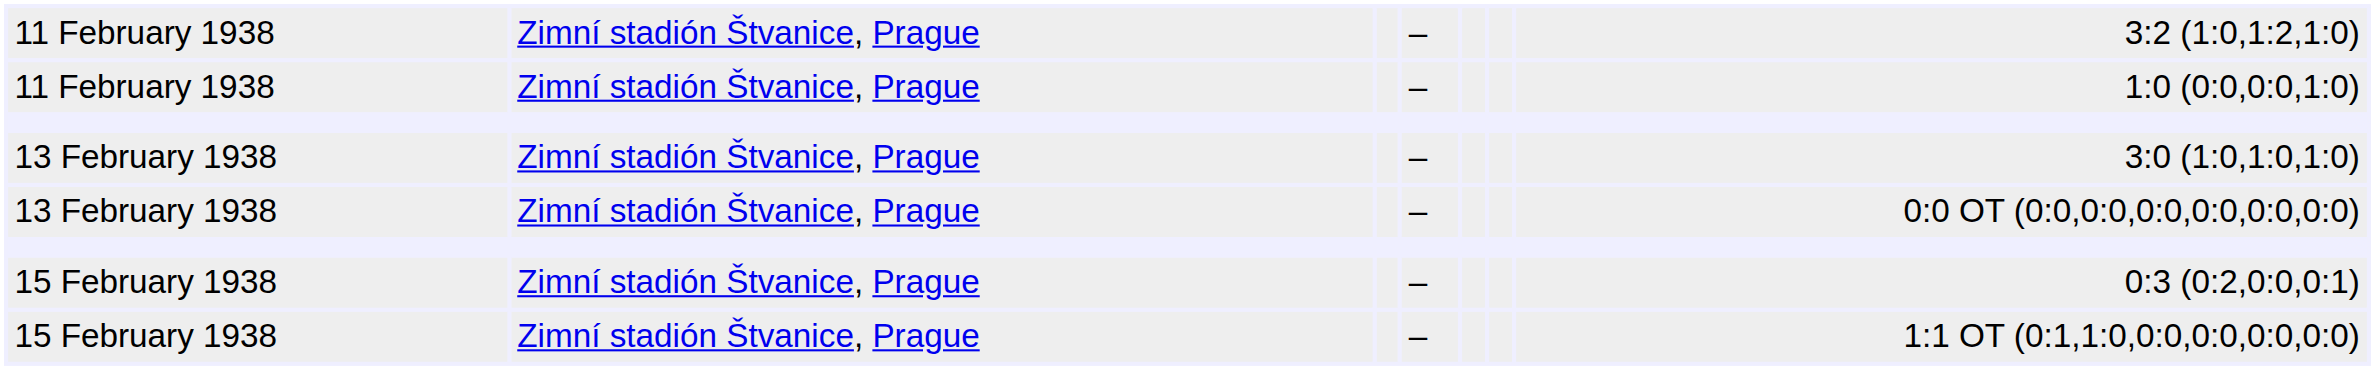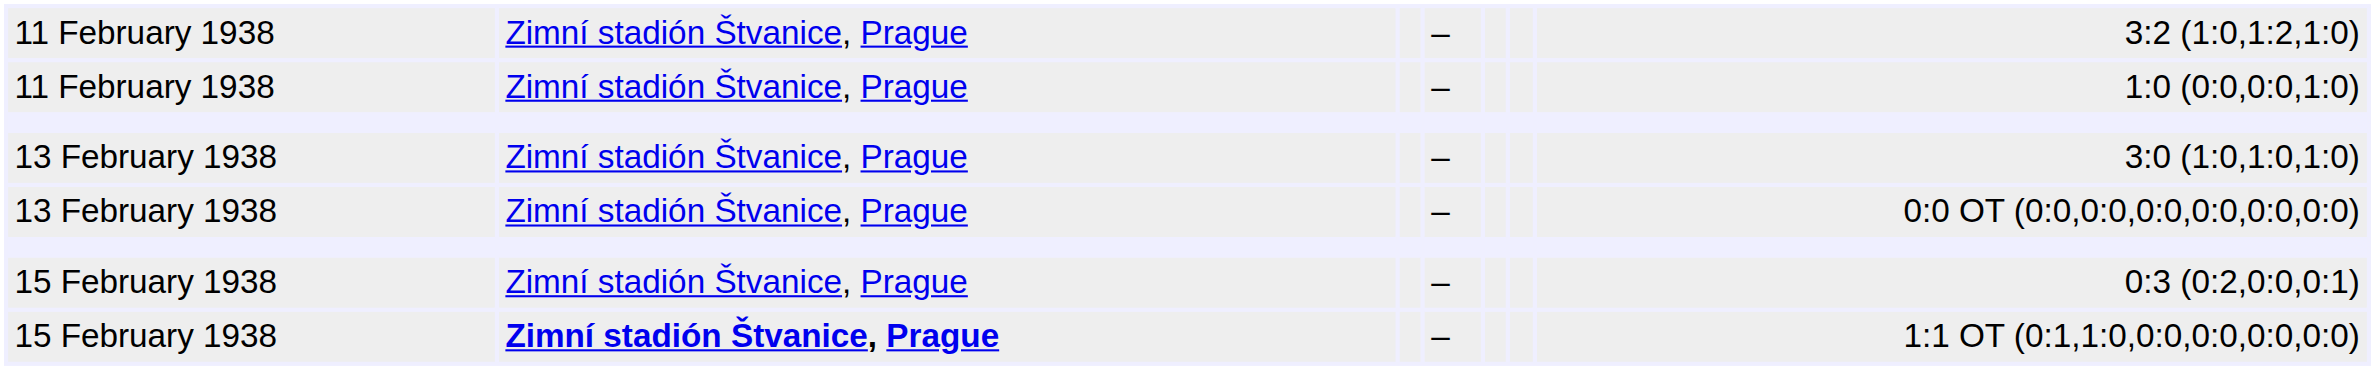(748, 336) normal -> (752, 336) bold
